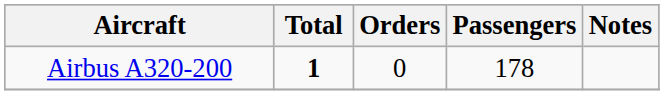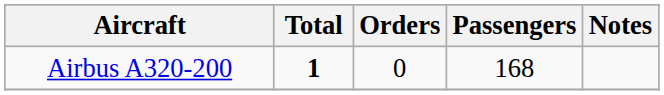(514, 67) 178 -> (514, 67) 168
